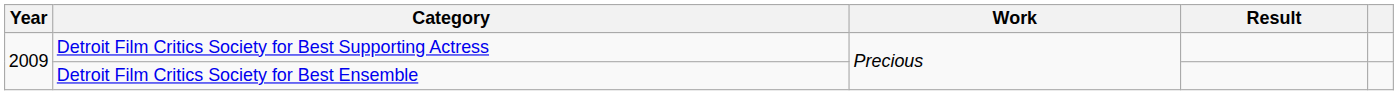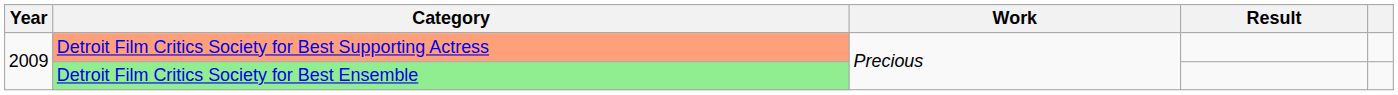(273, 47) no background -> (273, 47) lightsalmon background
(238, 75) no background -> (238, 75) lightgreen background
